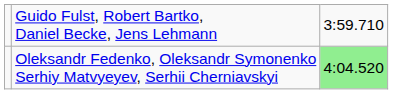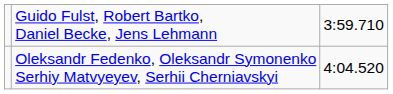(354, 67) lightgreen background -> (354, 67) no background
